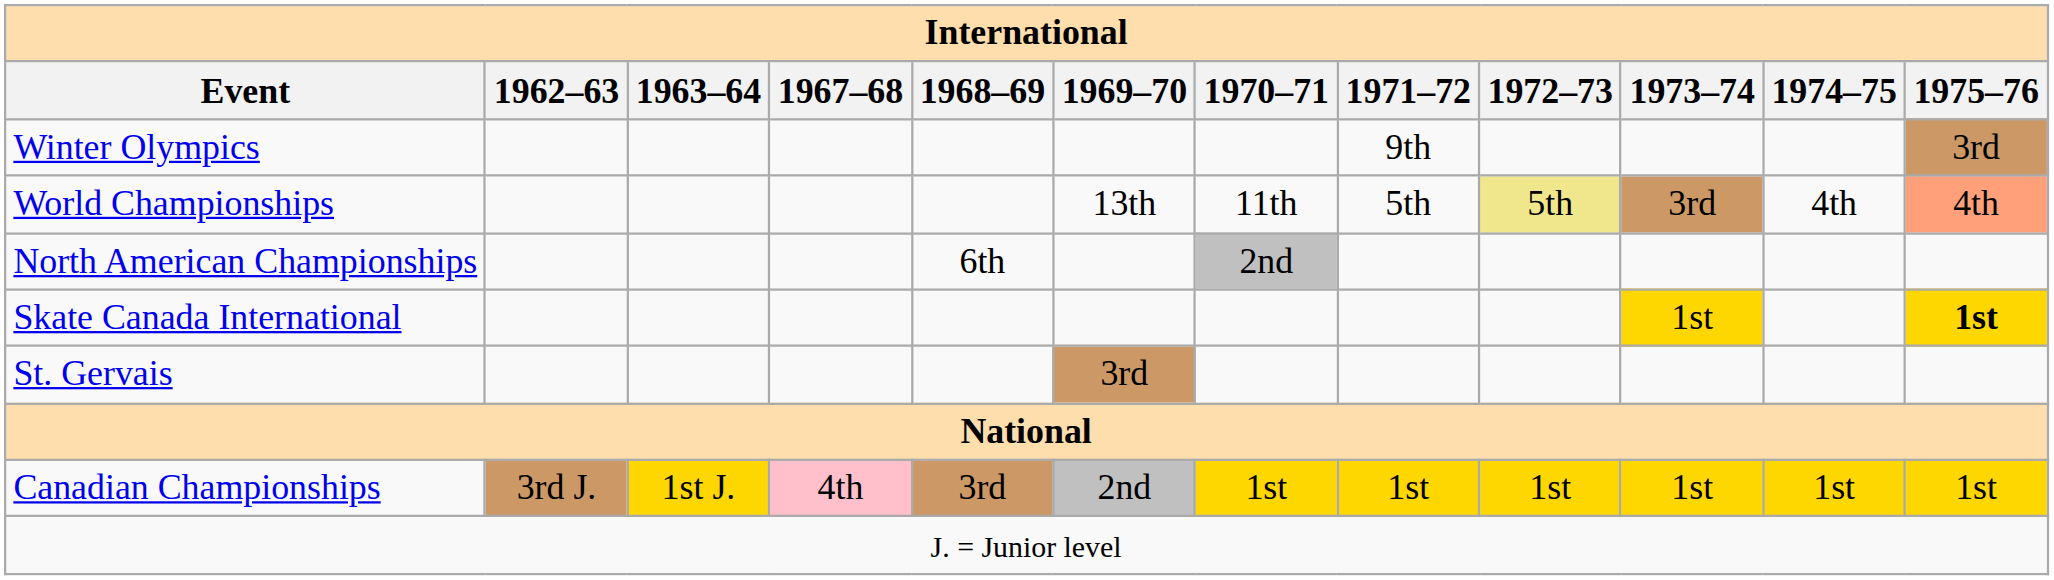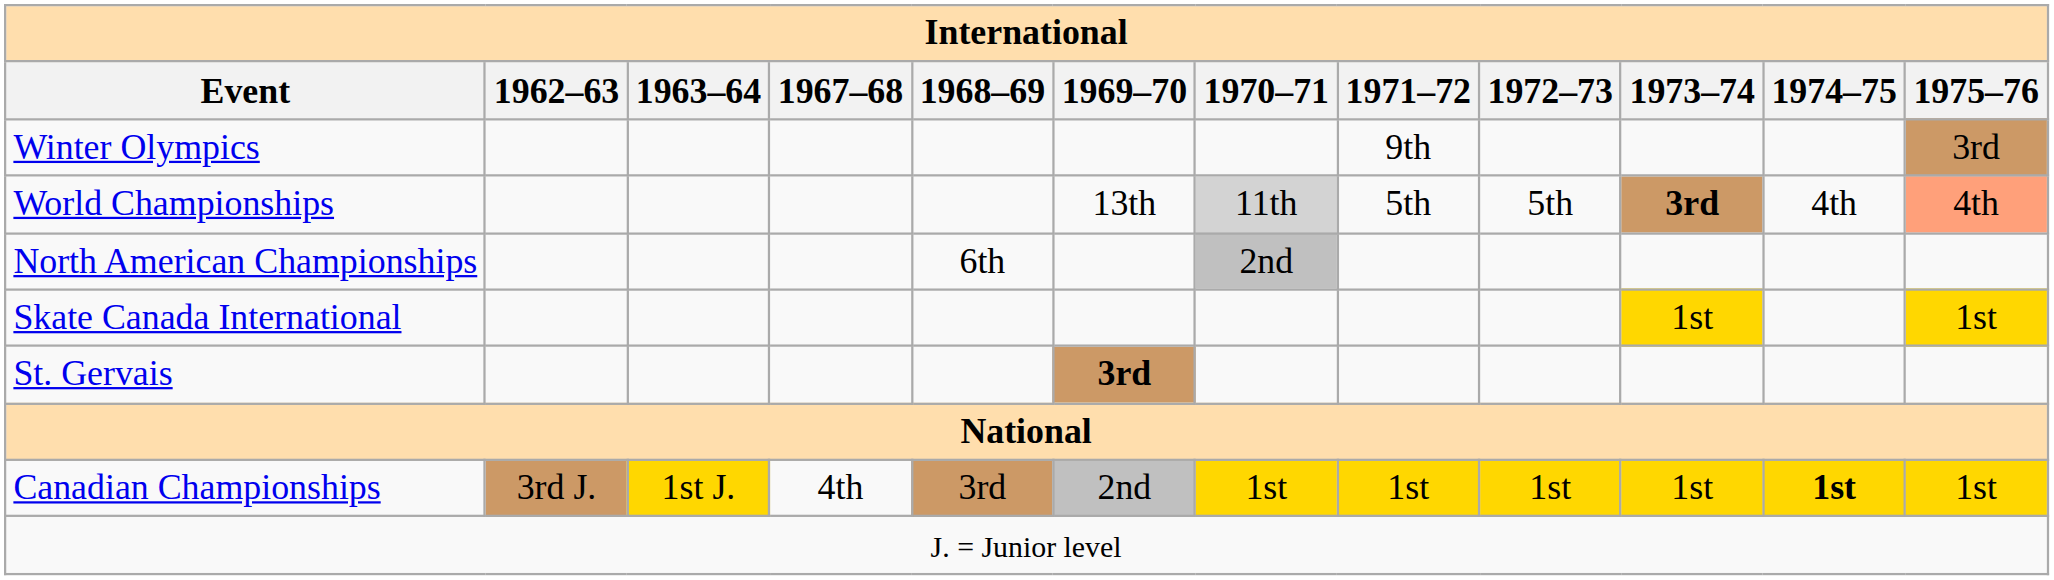(1266, 203) no background -> (1266, 203) lightgrey background
(1550, 203) khaki background -> (1550, 203) no background
(1692, 203) normal -> (1692, 203) bold
(1976, 317) bold -> (1976, 317) normal
(1124, 373) normal -> (1124, 373) bold
(840, 487) pink background -> (840, 487) no background
(1834, 487) normal -> (1834, 487) bold
